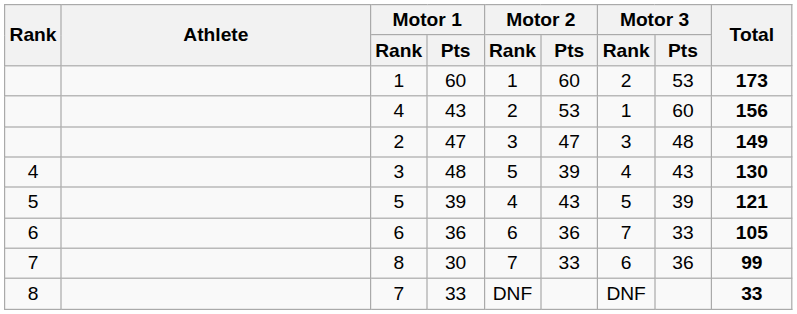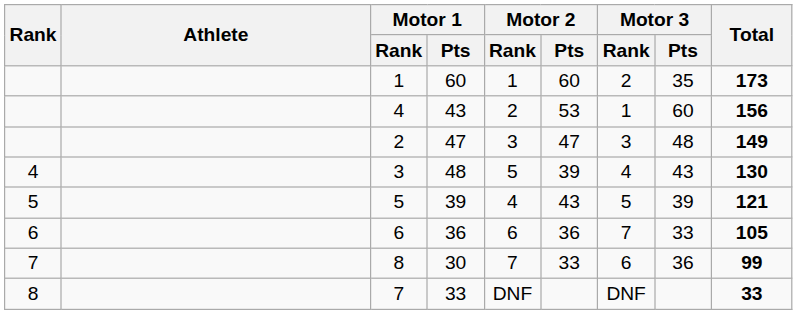(683, 80) 53 -> (683, 80) 35
